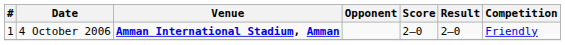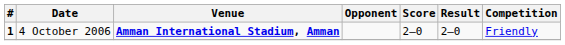(10, 31) normal -> (10, 31) bold
